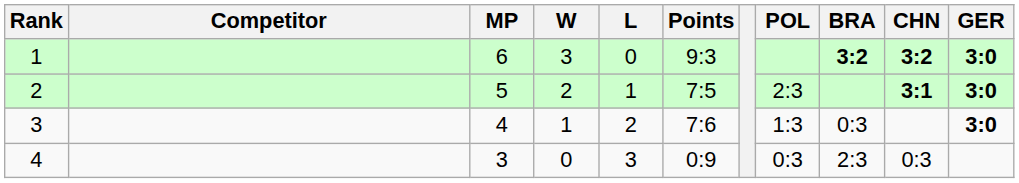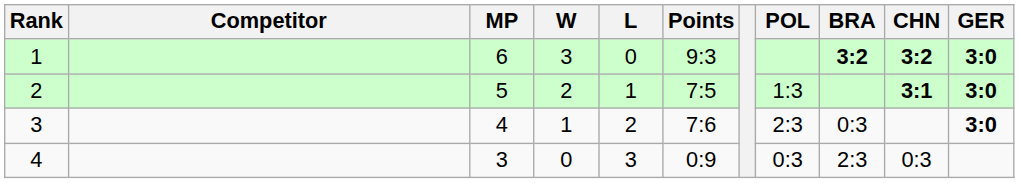(788, 90) 2:3 -> (788, 90) 1:3
(788, 125) 1:3 -> (788, 125) 2:3
